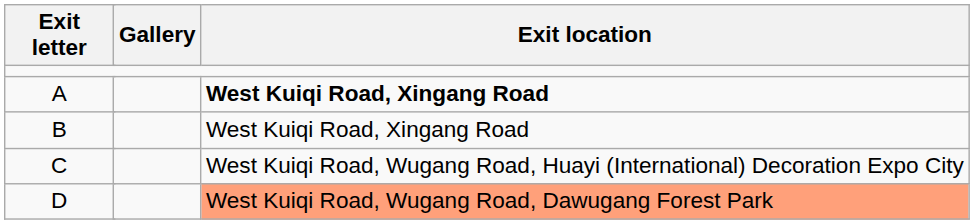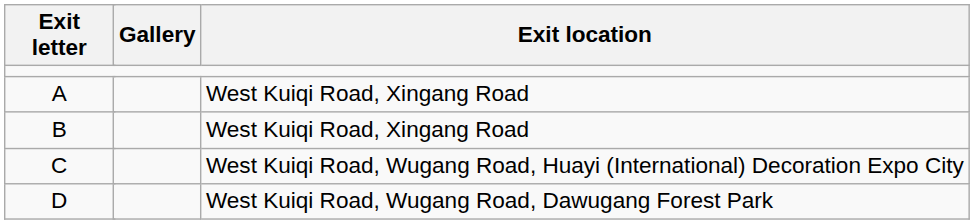(377, 93) bold -> (367, 93) normal
(490, 201) lightsalmon background -> (490, 201) no background
